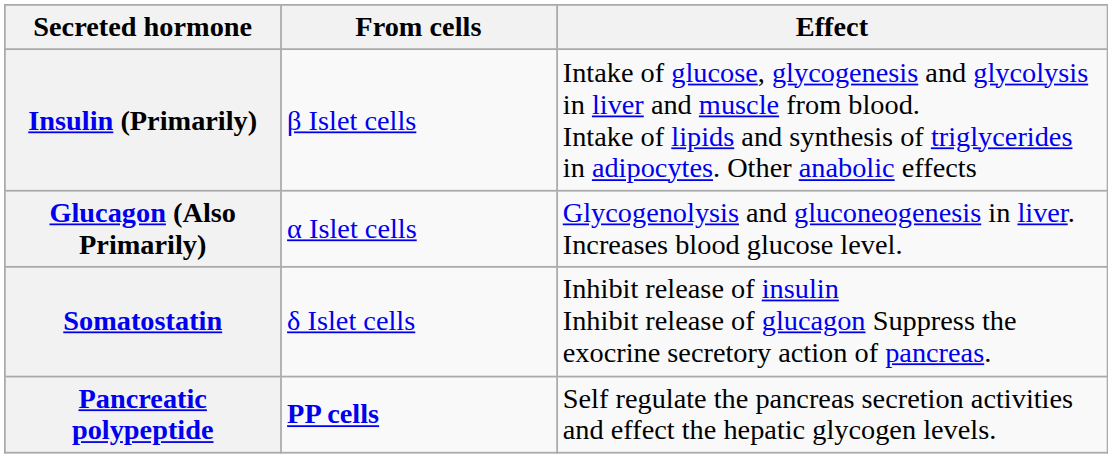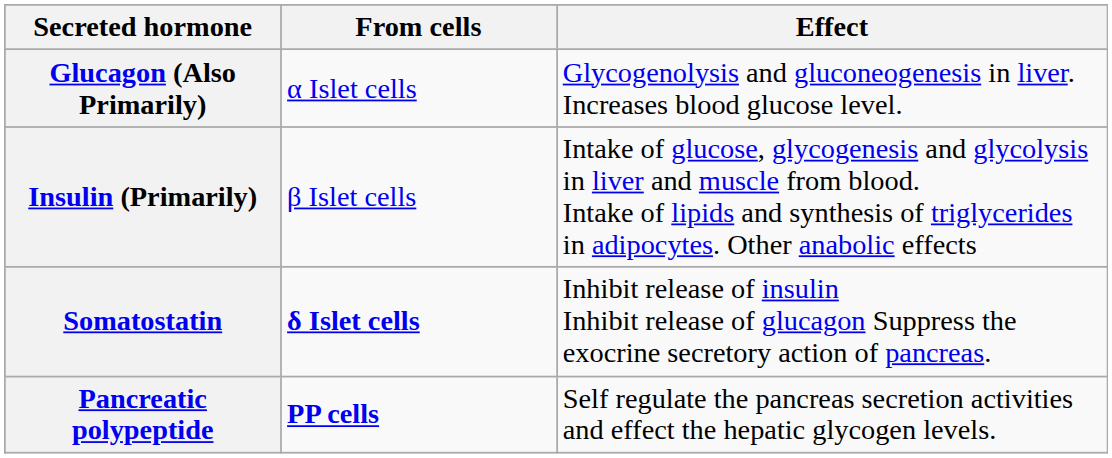rows swapped: (143, 119) <-> (143, 228)
(351, 320) normal -> (353, 320) bold
